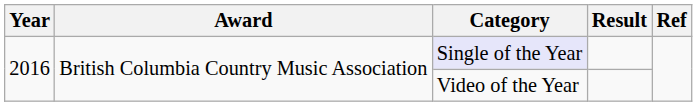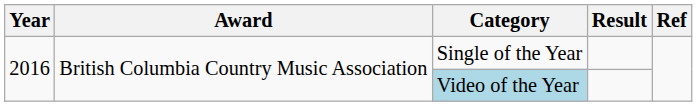(510, 52) lavender background -> (510, 52) no background
(508, 85) no background -> (508, 85) lightblue background
